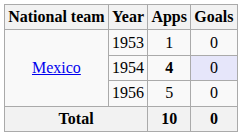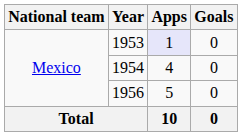(169, 42) no background -> (169, 42) lavender background
(169, 67) bold -> (169, 67) normal
(214, 67) lavender background -> (214, 67) no background
